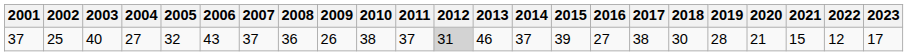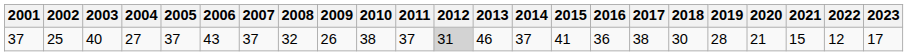(172, 39) 32 -> (172, 39) 37
(290, 39) 36 -> (290, 39) 32
(563, 39) 39 -> (563, 39) 41
(602, 39) 27 -> (602, 39) 36
